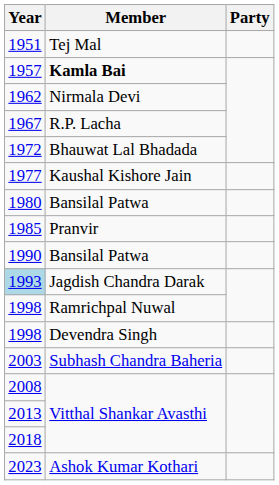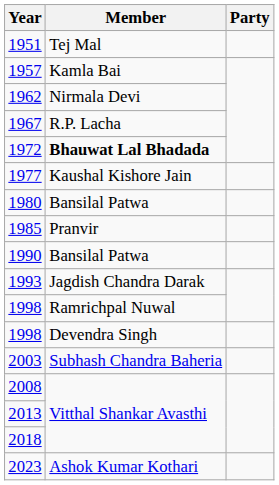(87, 70) bold -> (85, 70) normal
(123, 149) normal -> (129, 149) bold
(25, 281) lightblue background -> (25, 281) no background
